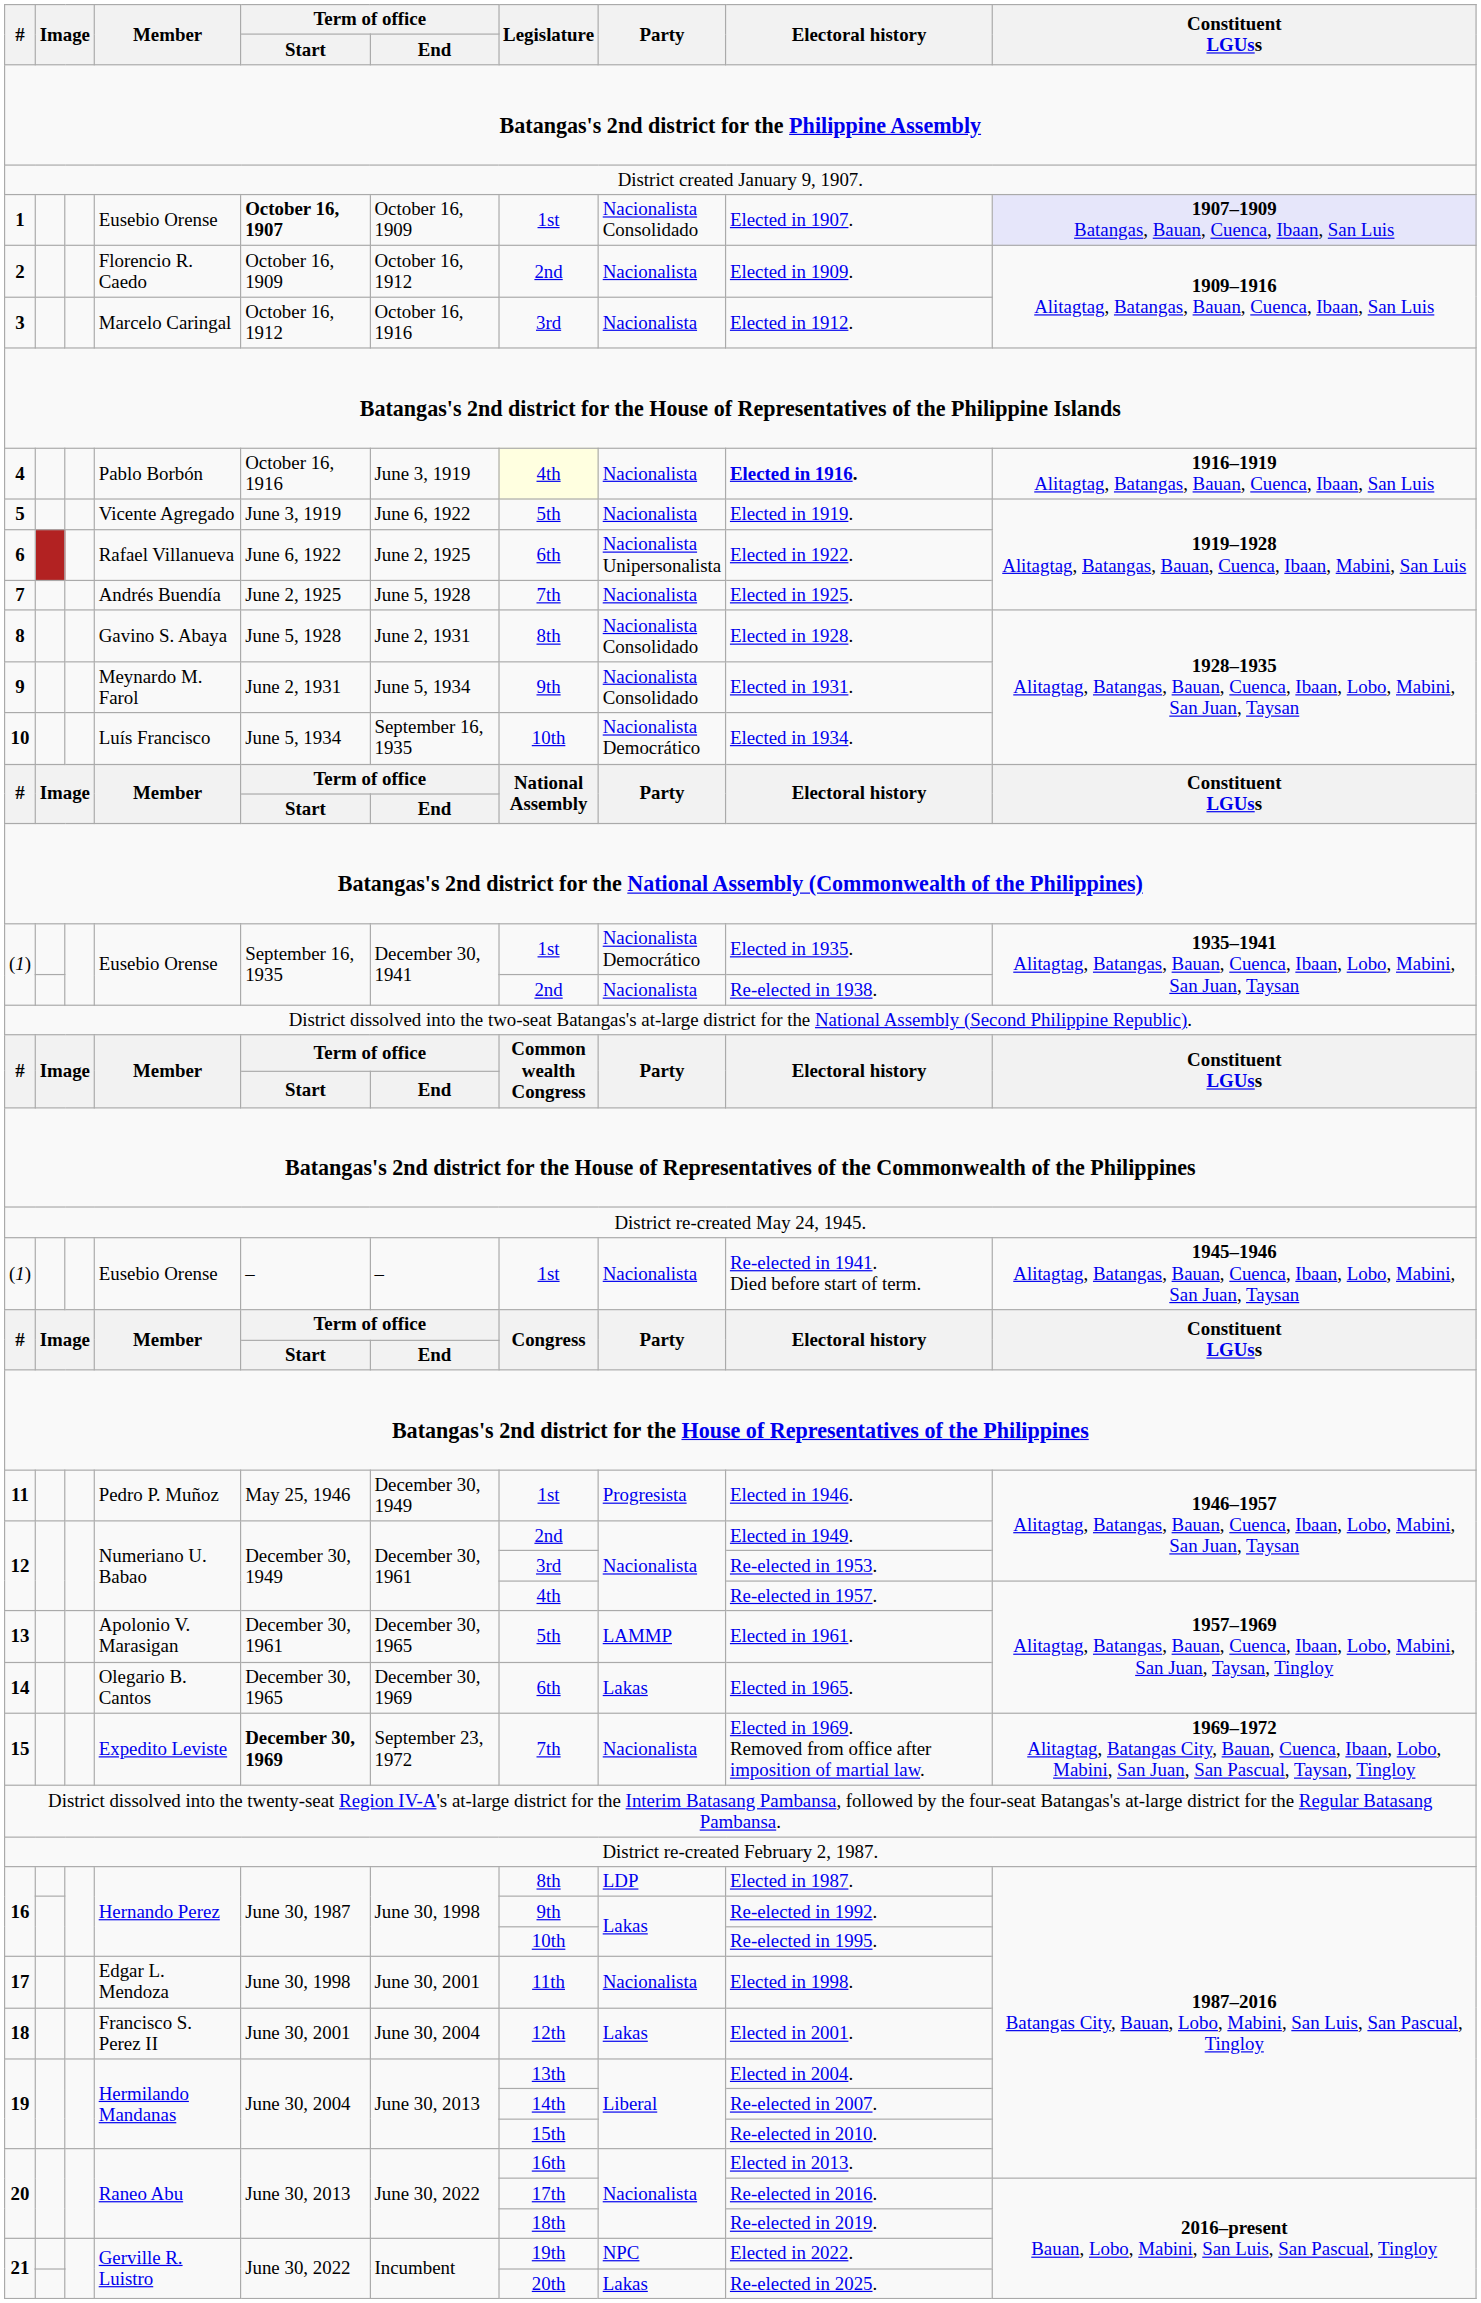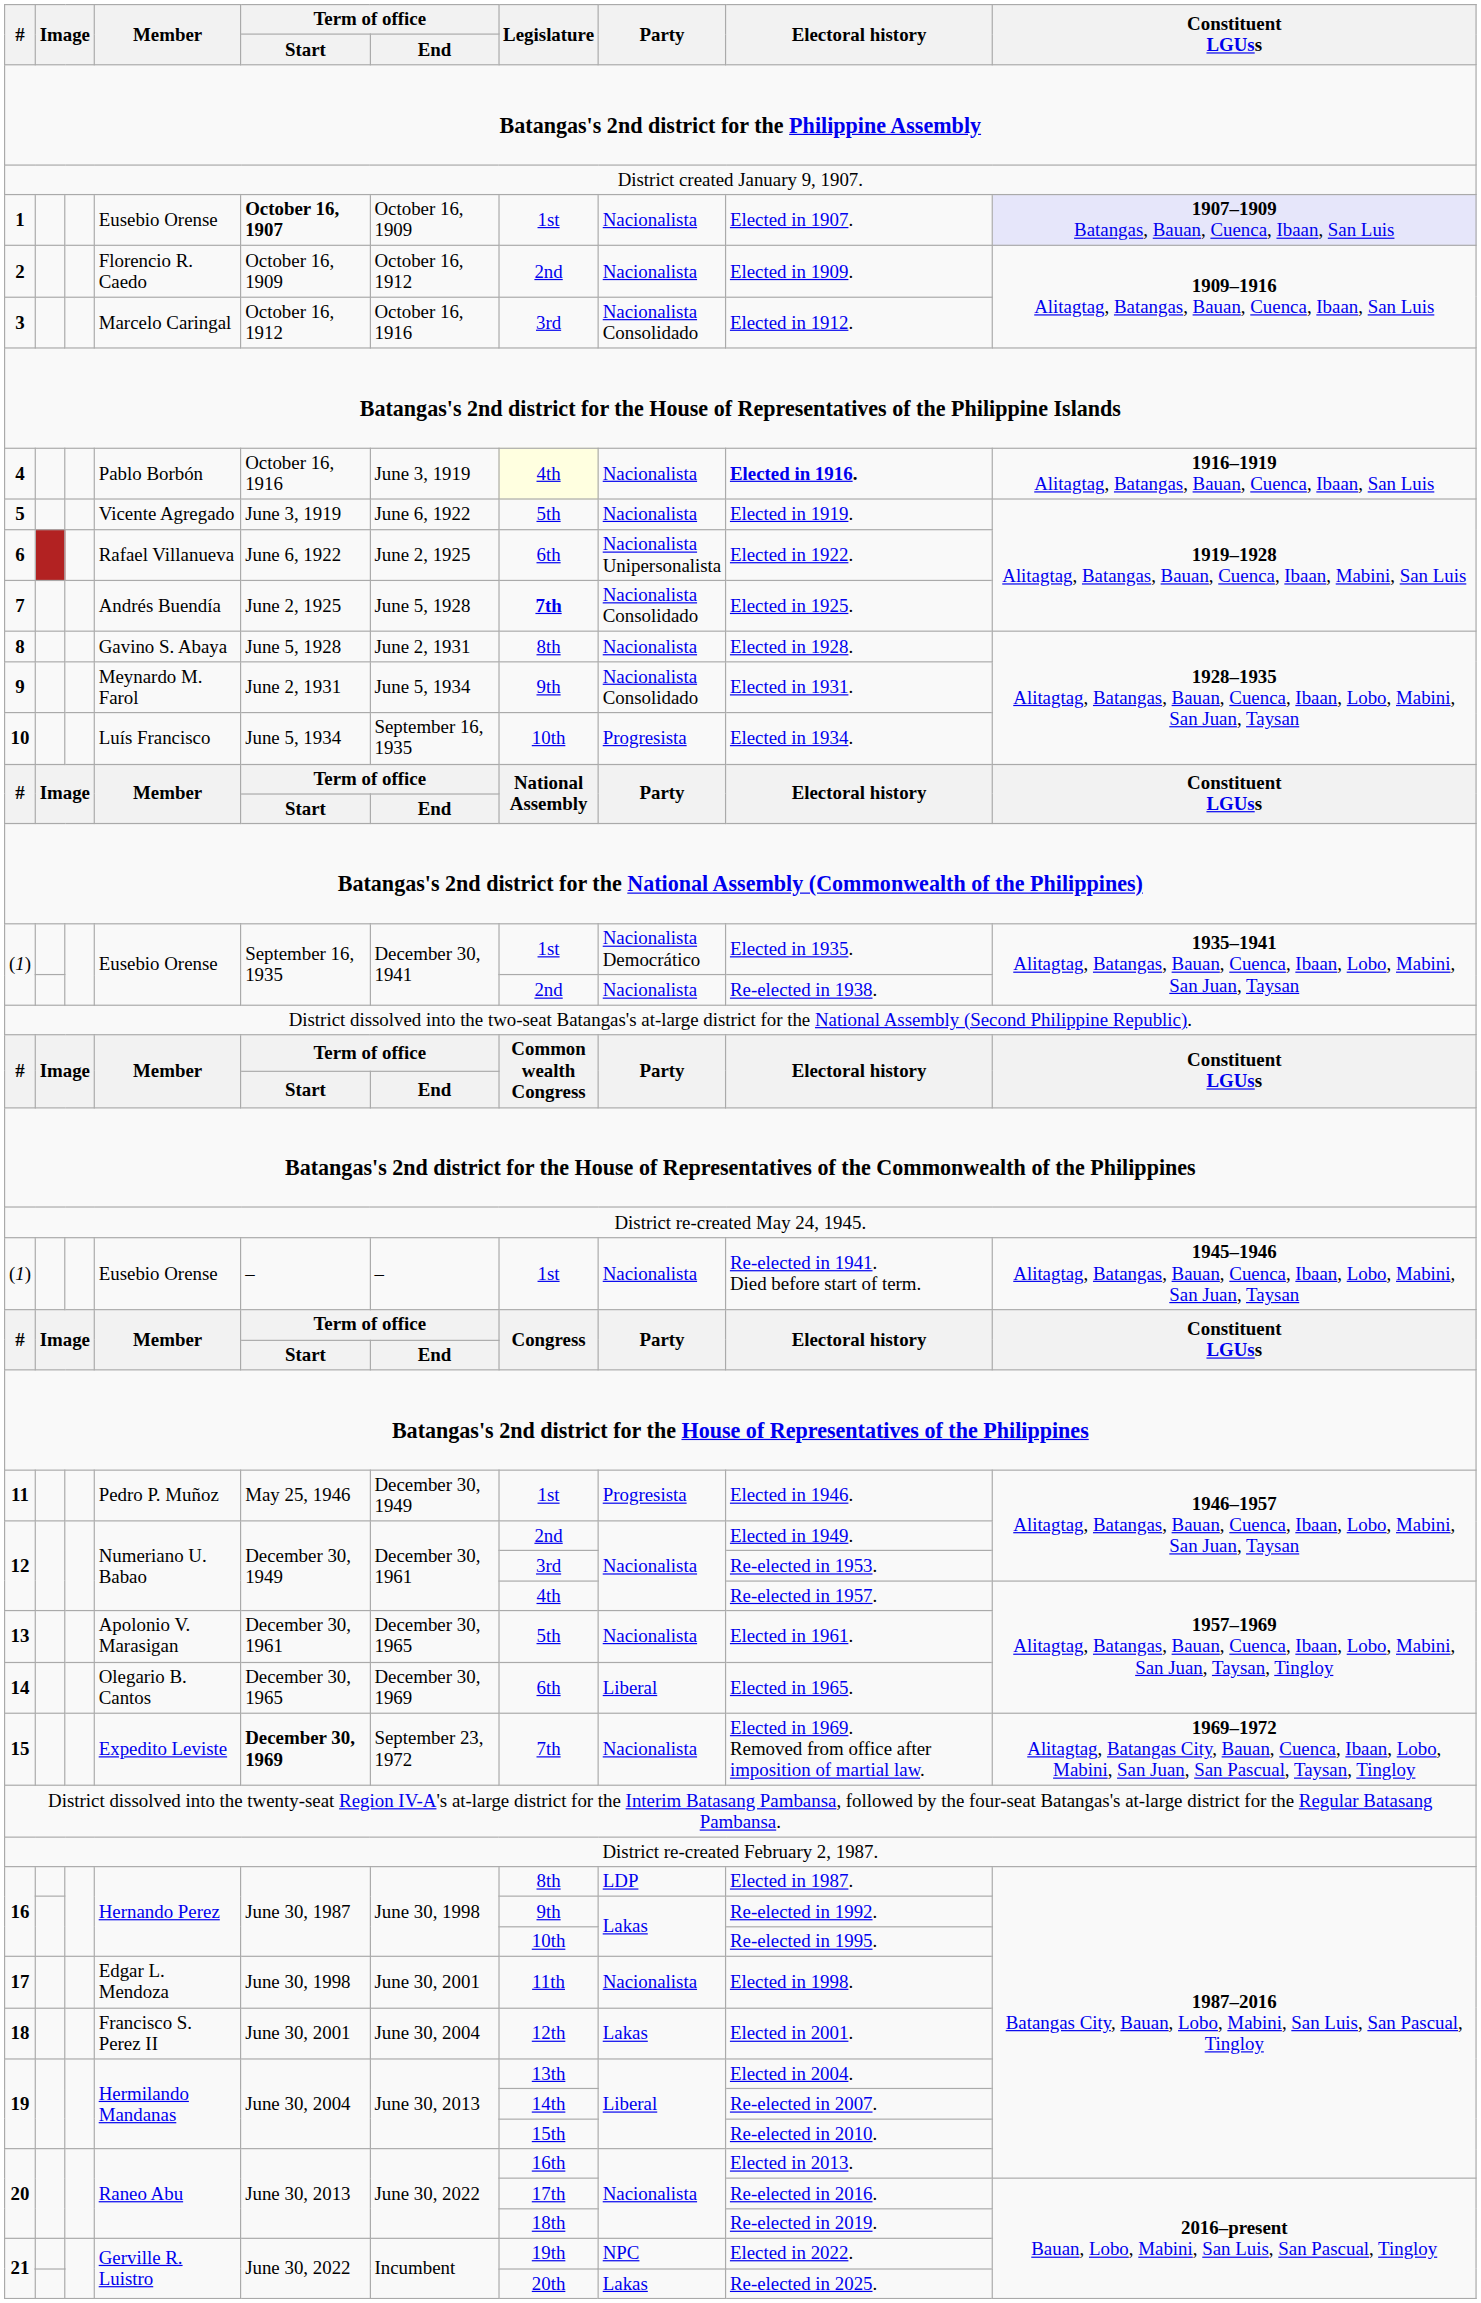(650, 219) Nacionalista Consolidado -> (650, 219) Nacionalista
(650, 322) Nacionalista -> (650, 322) Nacionalista Consolidado
(549, 595) normal -> (549, 605) bold
(650, 595) Nacionalista -> (650, 605) Nacionalista Consolidado
(650, 635) Nacionalista Consolidado -> (650, 646) Nacionalista
(651, 738) Nacionalista Democrático -> (645, 738) Progresista
(637, 1636) LAMMP -> (650, 1636) Nacionalista
(625, 1687) Lakas -> (630, 1687) Liberal
